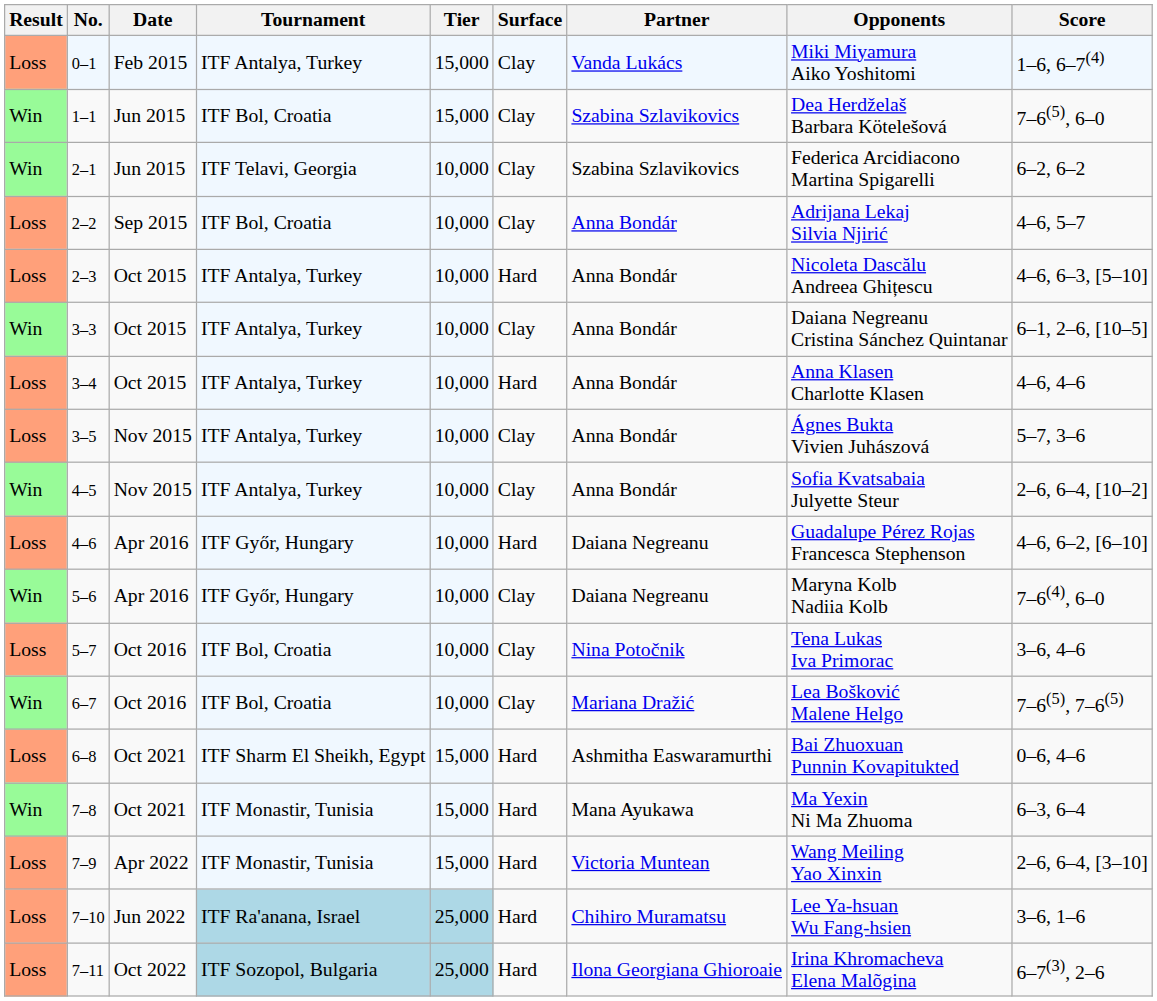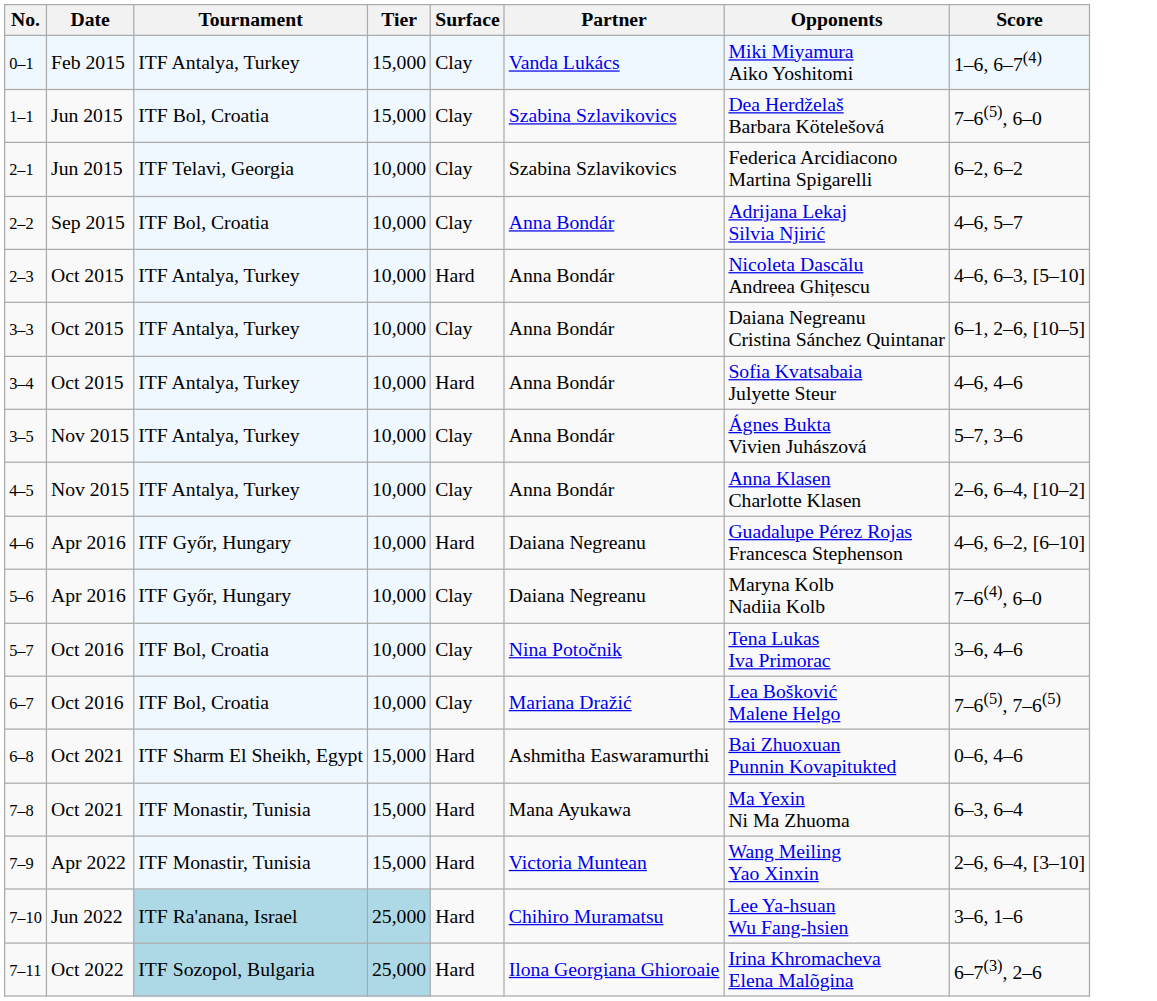- column: (36, 20)
(857, 382) Anna Klasen Charlotte Klasen -> (795, 382) Sofia Kvatsabaia Julyette Steur
(858, 489) Sofia Kvatsabaia Julyette Steur -> (795, 489) Anna Klasen Charlotte Klasen
